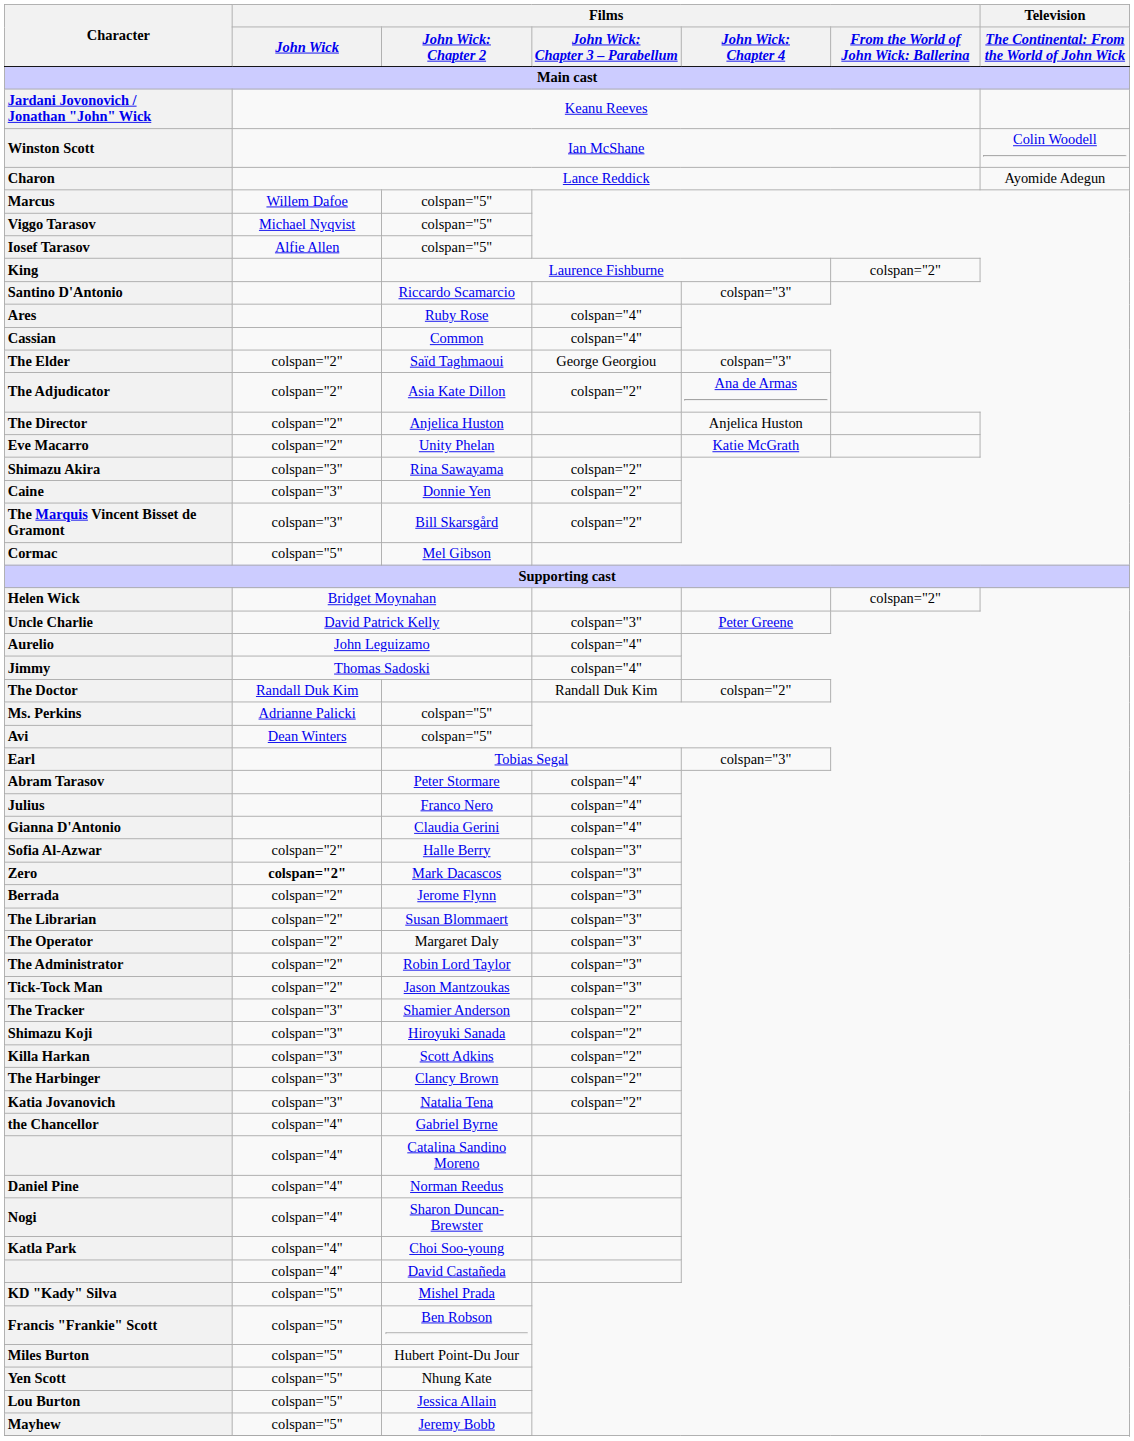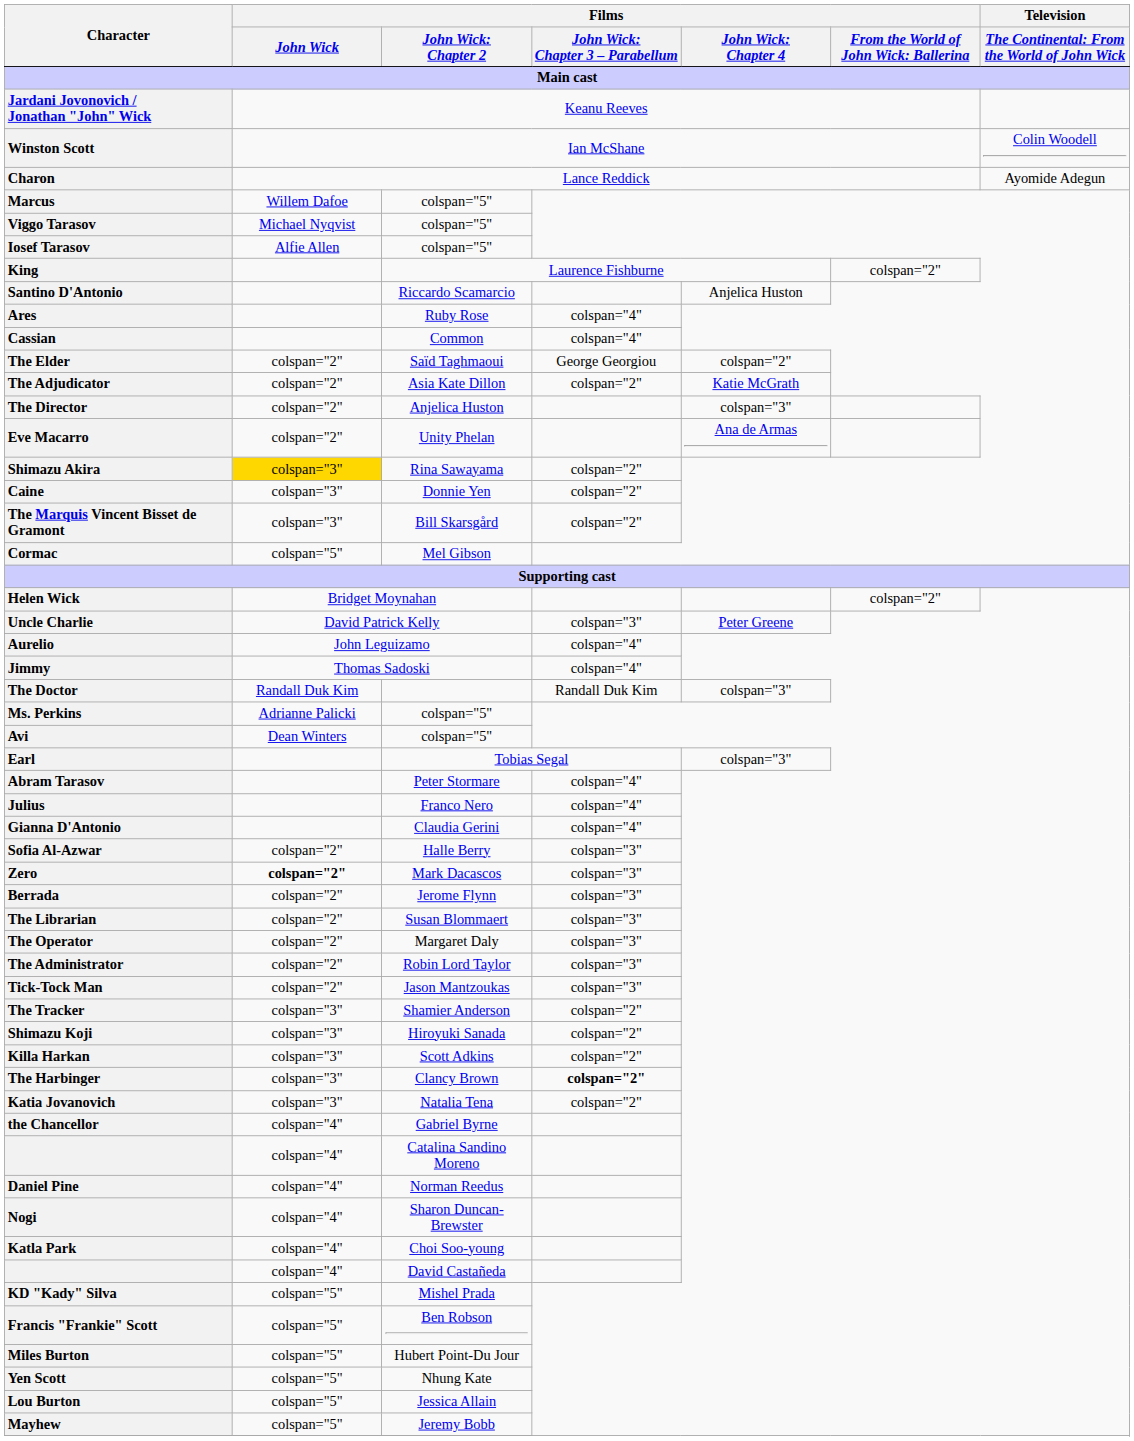(756, 292) colspan="3" -> (756, 292) Anjelica Huston
(756, 361) colspan="3" -> (756, 361) colspan="2"
(756, 389) Ana de Armas -> (756, 384) Katie McGrath
(756, 423) Anjelica Huston -> (756, 407) colspan="3"
(756, 446) Katie McGrath -> (756, 434) Ana de Armas
(307, 468) no background -> (307, 468) gold background
(756, 690) colspan="2" -> (756, 690) colspan="3"
(606, 1078) normal -> (606, 1078) bold
